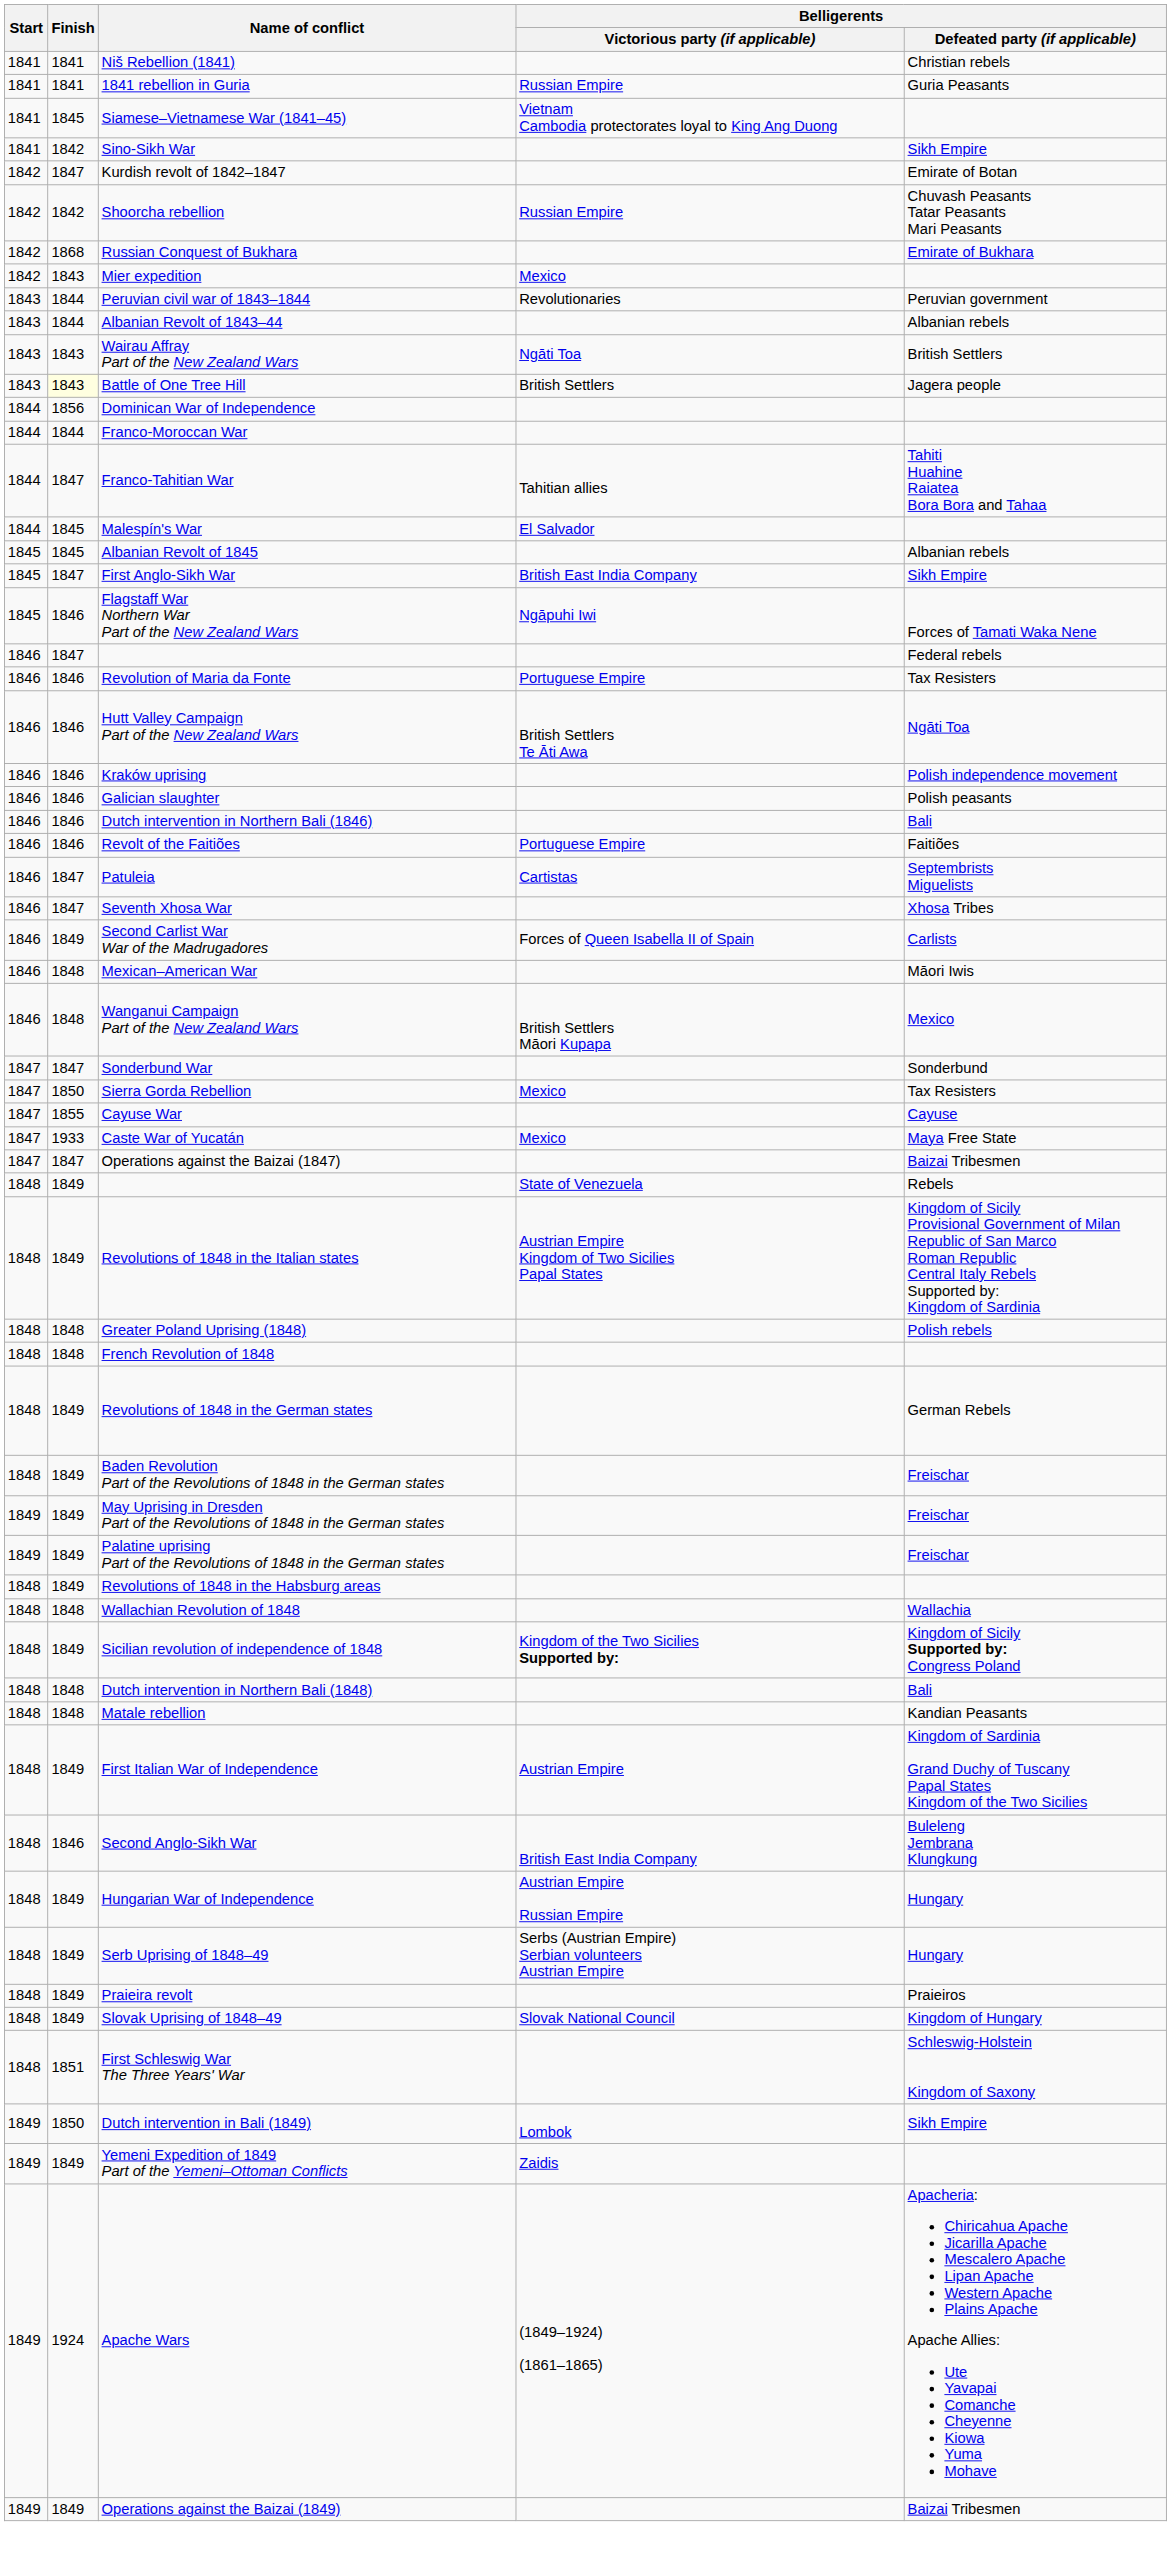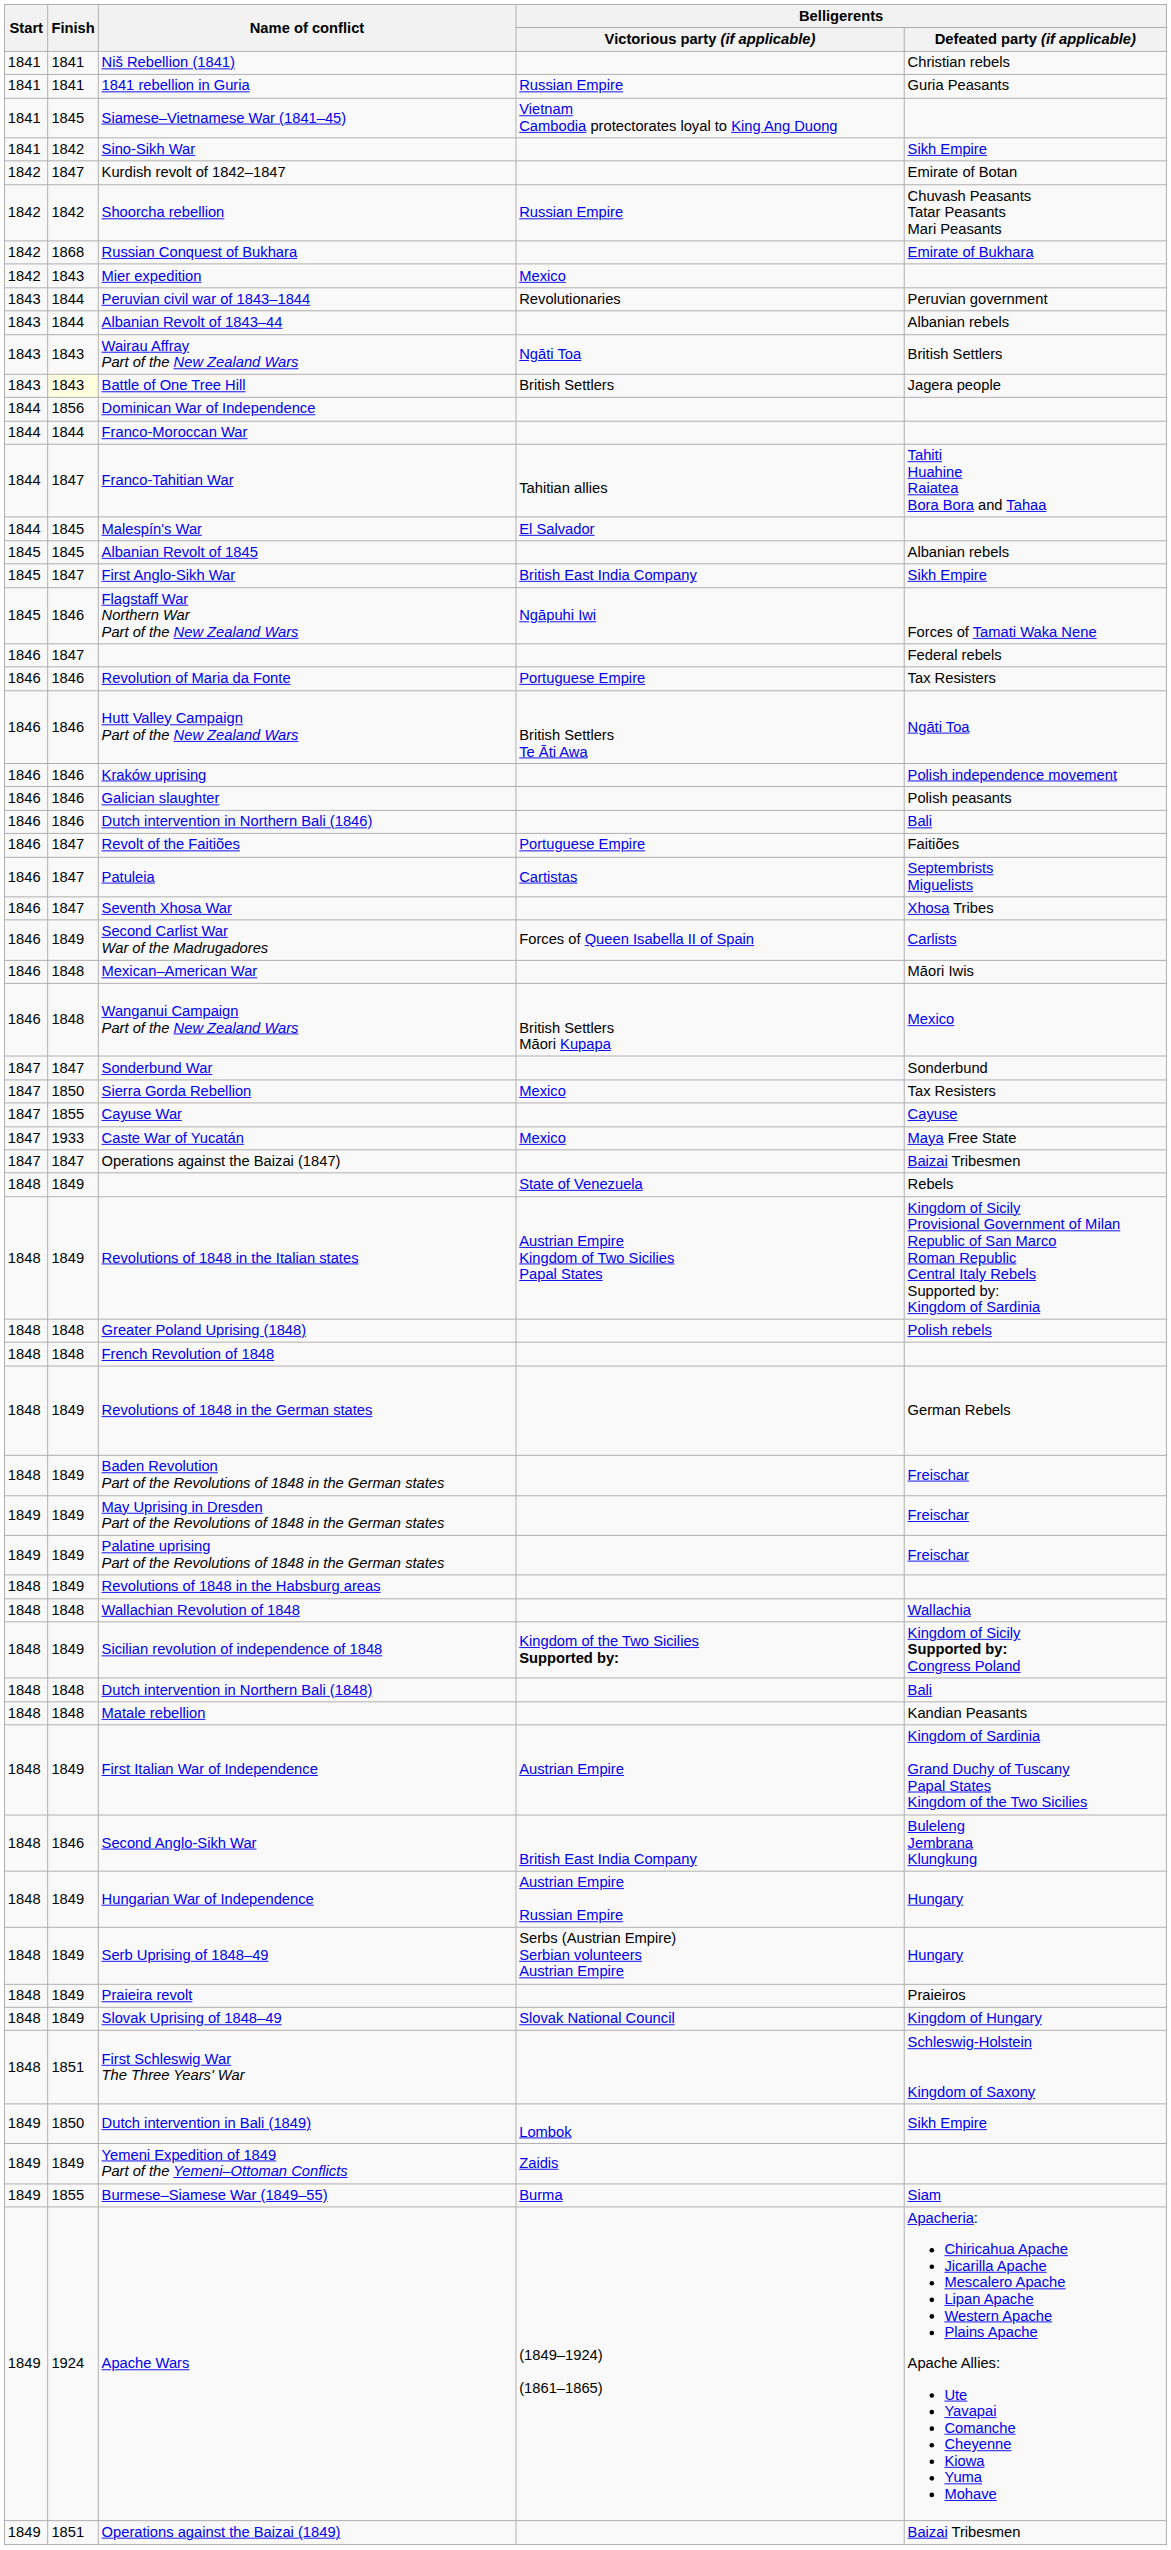(68, 845) 1846 -> (68, 845) 1847
+ row: (215, 2195)
(68, 2509) 1849 -> (68, 2532) 1851
